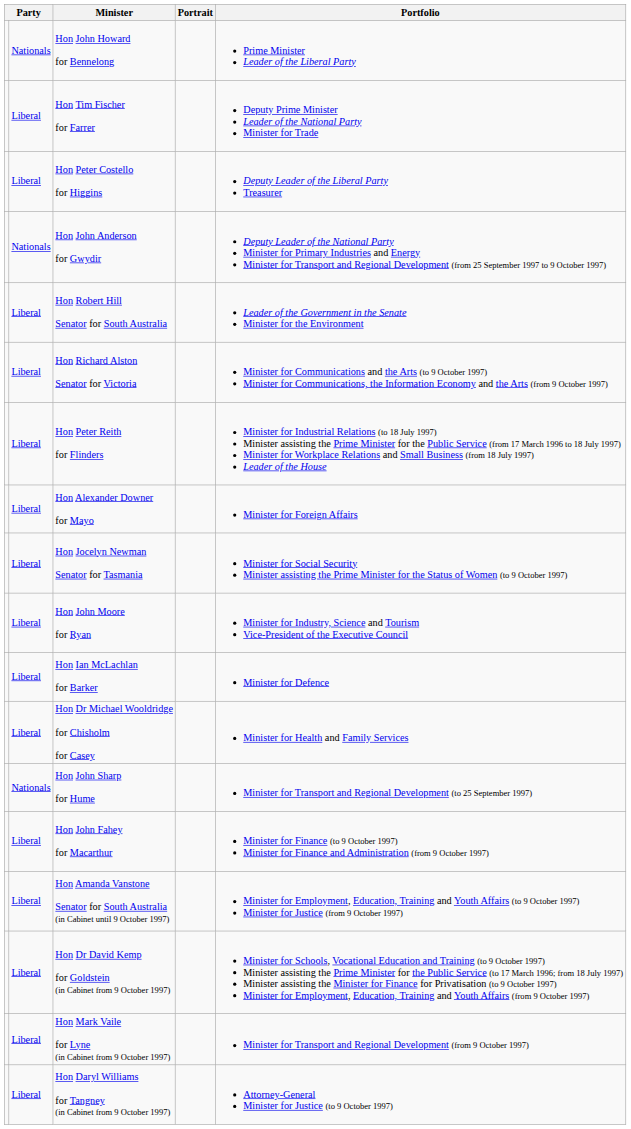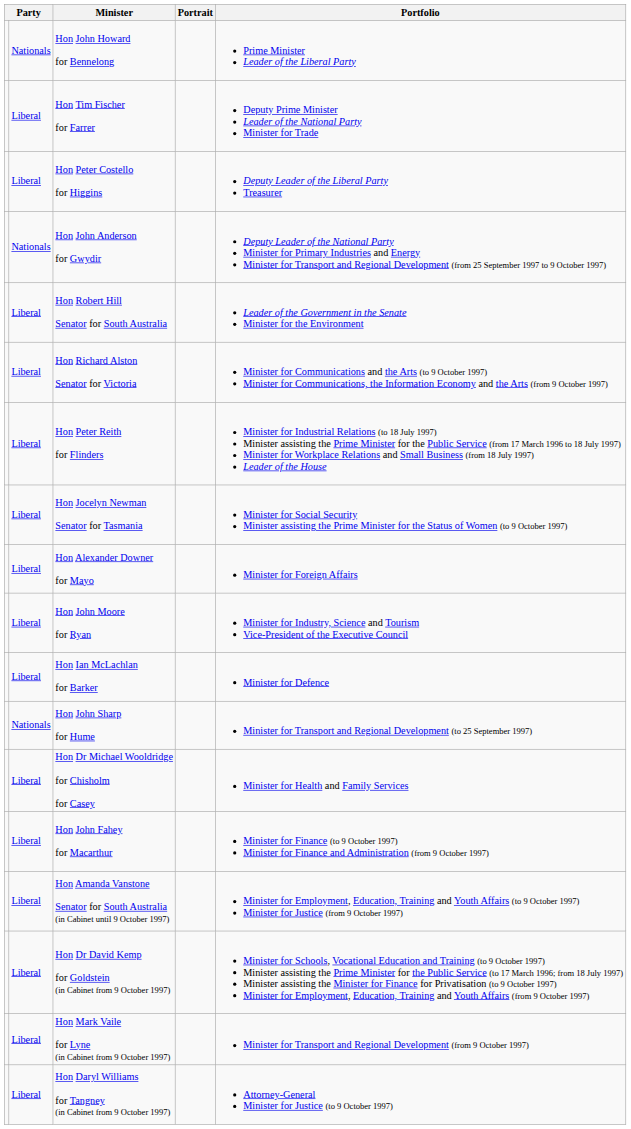rows swapped: (101, 563) <-> (104, 509)
rows swapped: (88, 787) <-> (114, 732)
